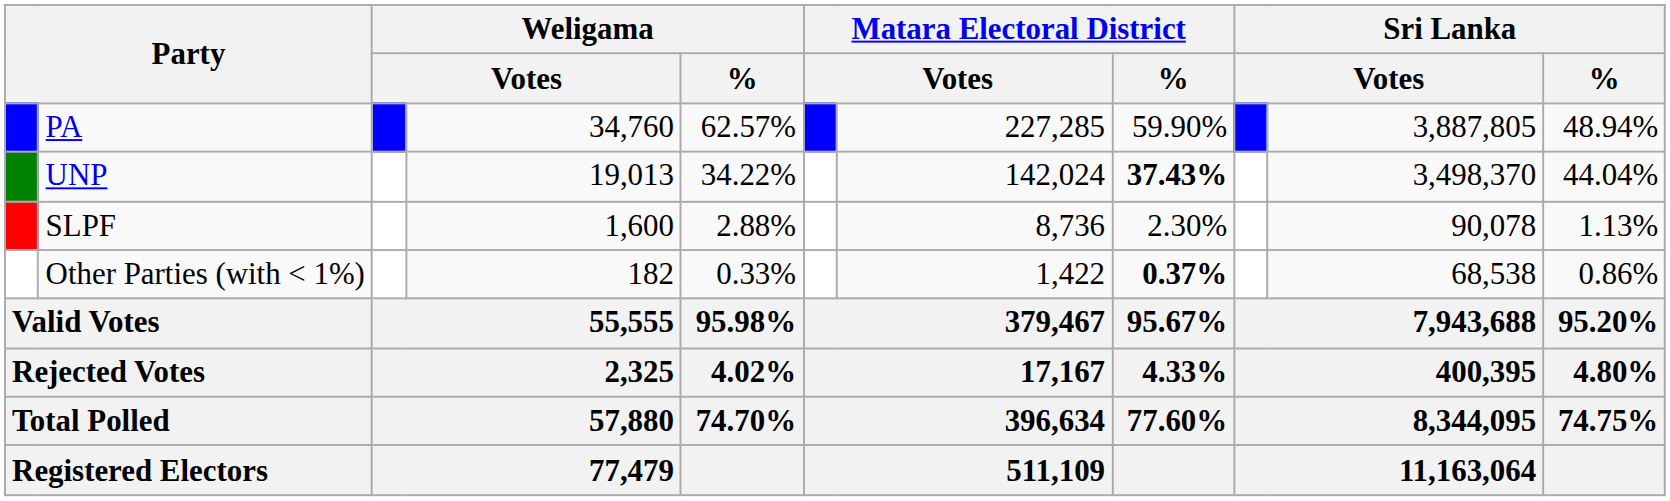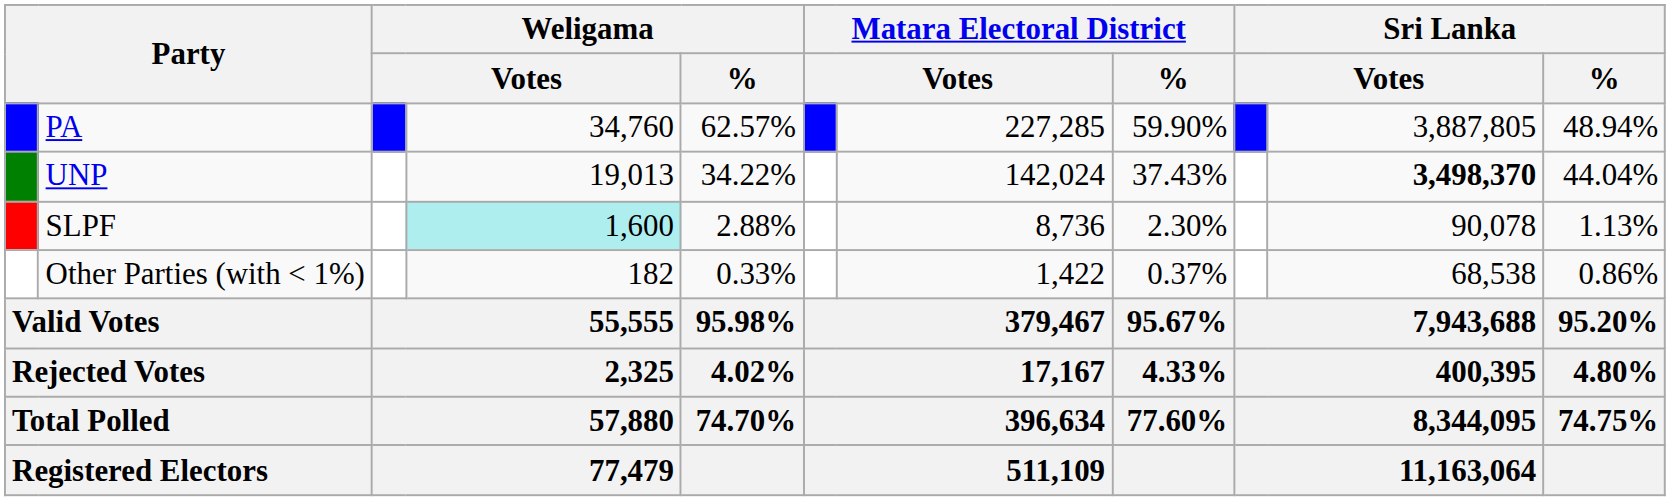(1177, 175) bold -> (1180, 175) normal
(1474, 175) normal -> (1474, 175) bold
(639, 224) no background -> (639, 224) paleturquoise background
(1185, 273) bold -> (1187, 273) normal
